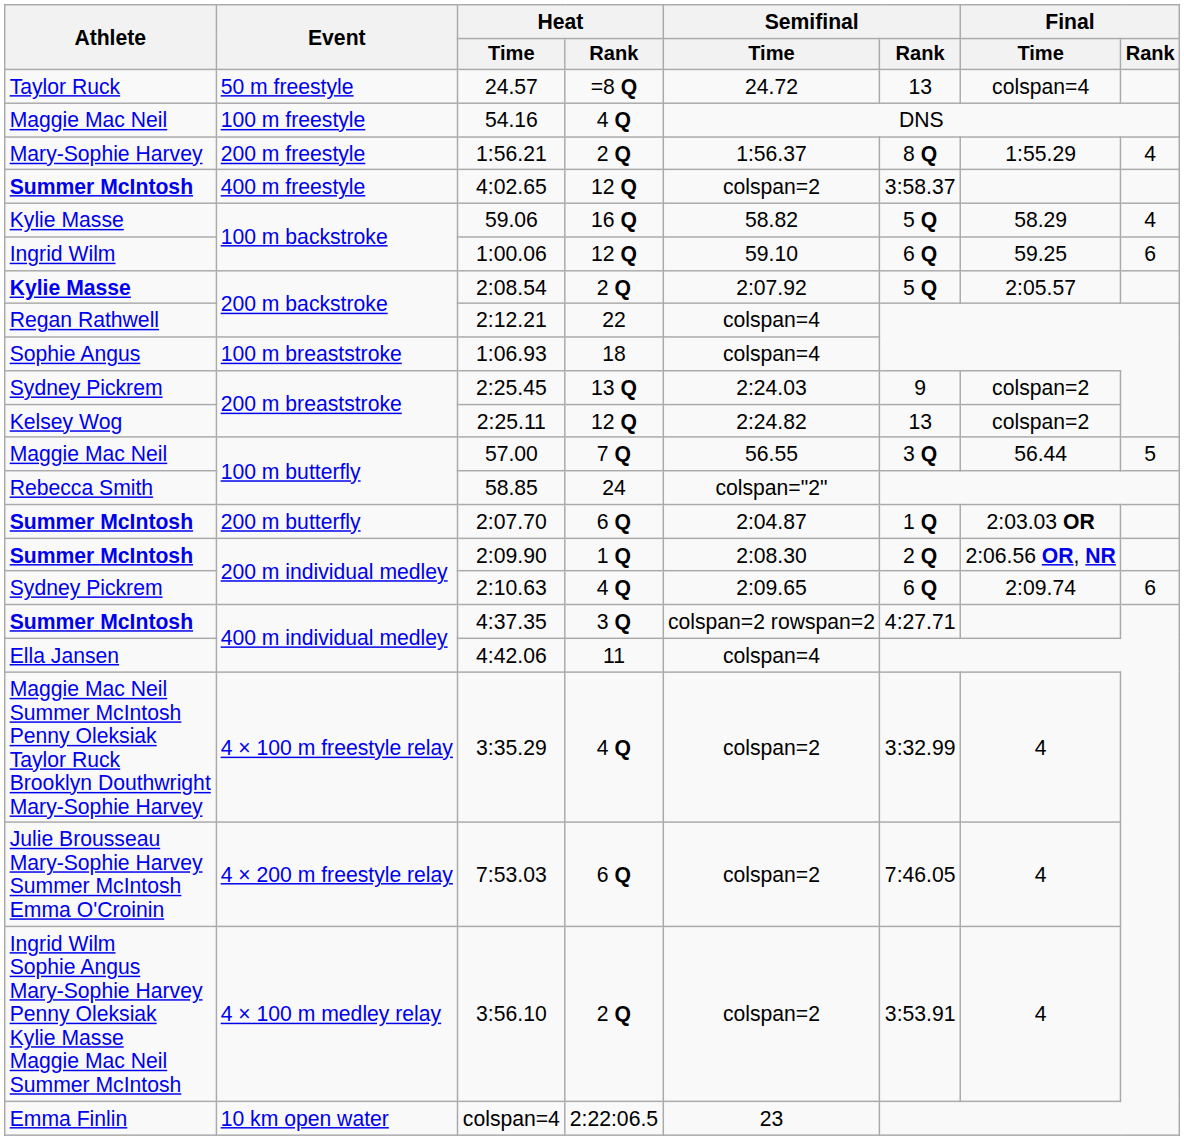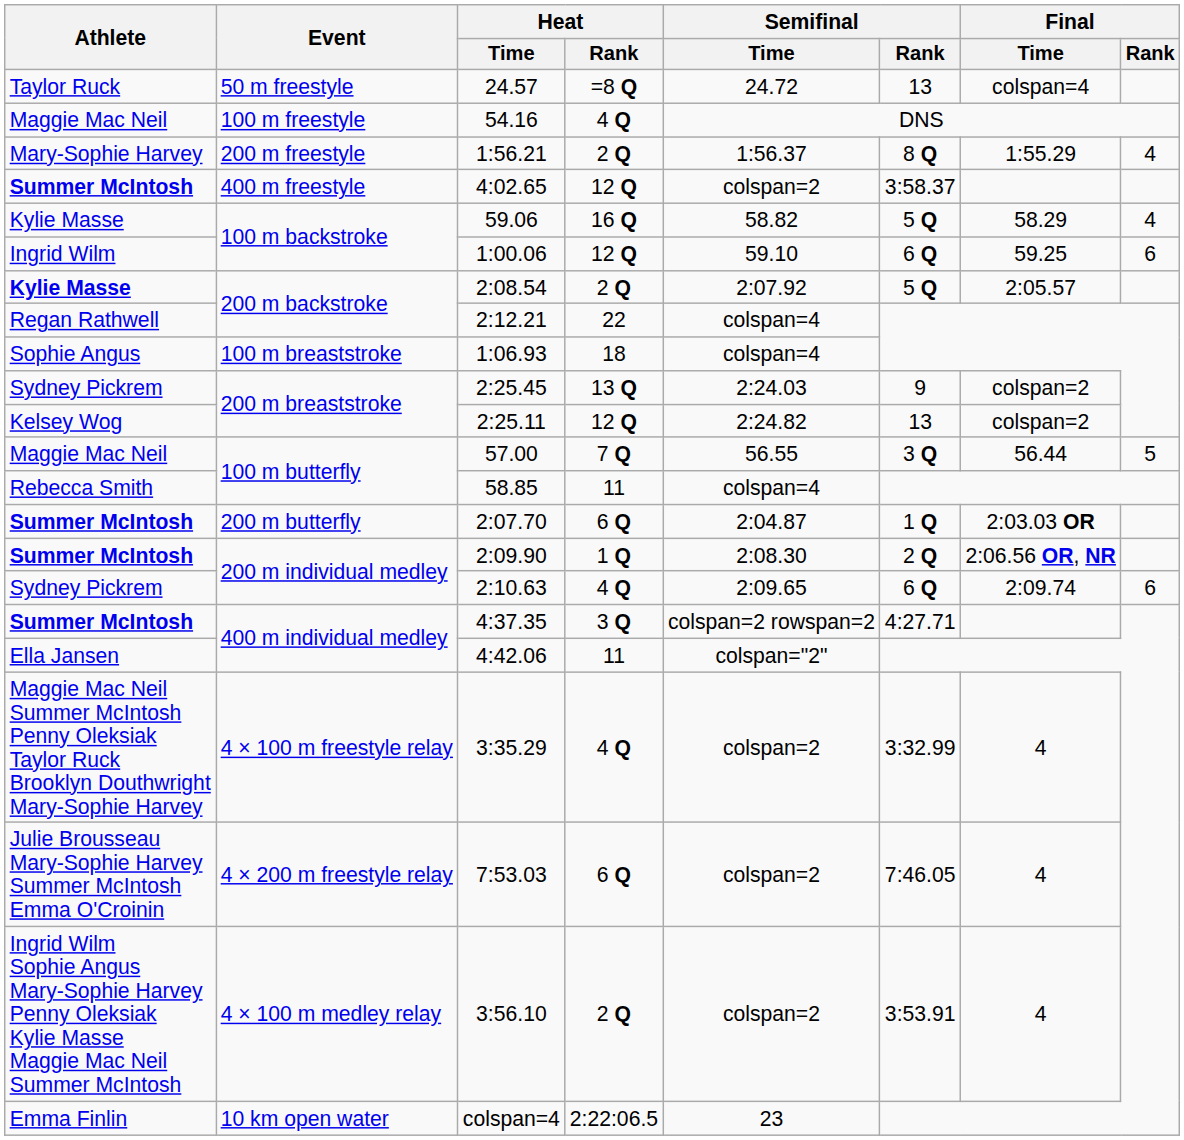(614, 488) 24 -> (614, 488) 11
(771, 488) colspan="2" -> (771, 488) colspan=4
(771, 655) colspan=4 -> (771, 655) colspan="2"
